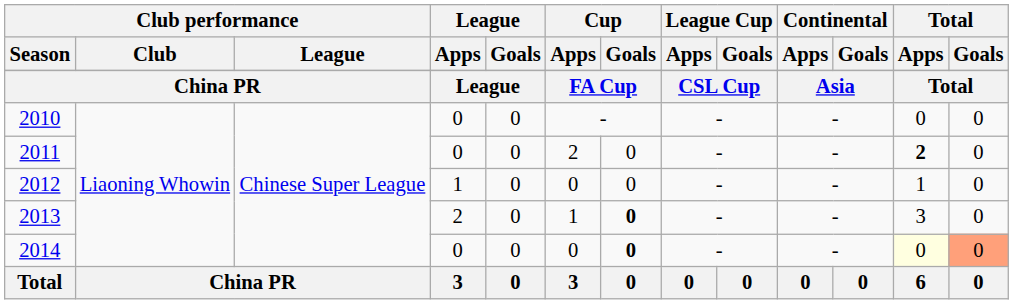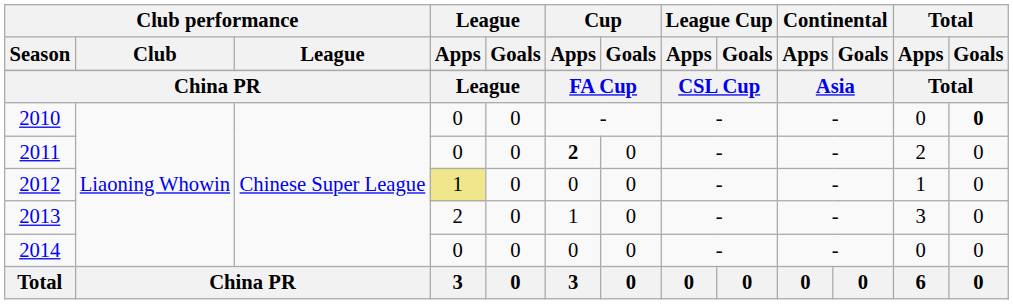(978, 119) normal -> (978, 119) bold
(573, 151) normal -> (573, 151) bold
(921, 151) bold -> (921, 151) normal
(458, 184) no background -> (458, 184) khaki background
(631, 217) bold -> (631, 217) normal
(631, 250) bold -> (631, 250) normal
(921, 250) lightyellow background -> (921, 250) no background
(978, 250) lightsalmon background -> (978, 250) no background
